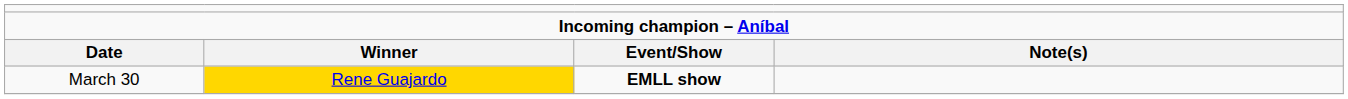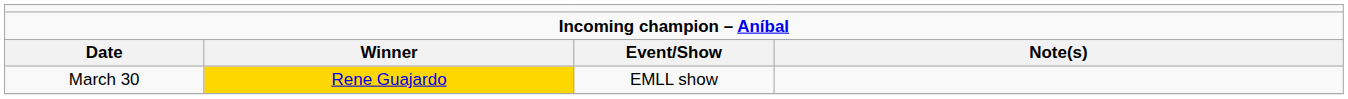(674, 79) bold -> (674, 79) normal
